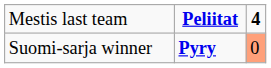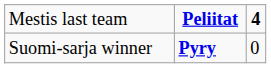(255, 47) lightsalmon background -> (255, 47) no background
